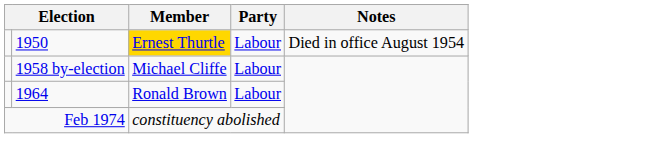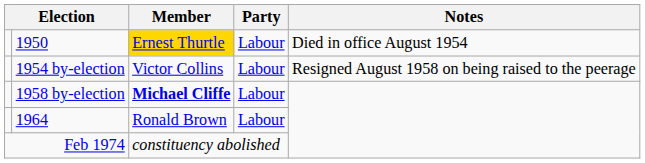+ row: (70, 68)
(179, 68) normal -> (181, 94) bold
